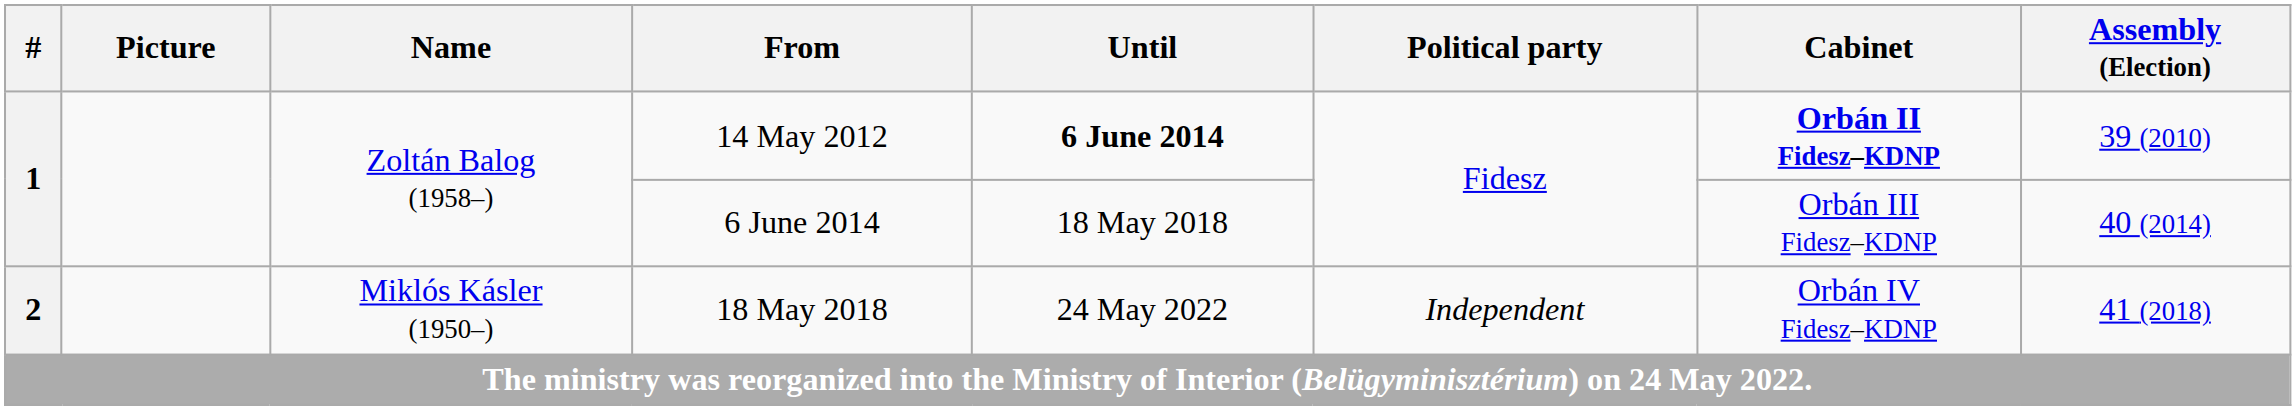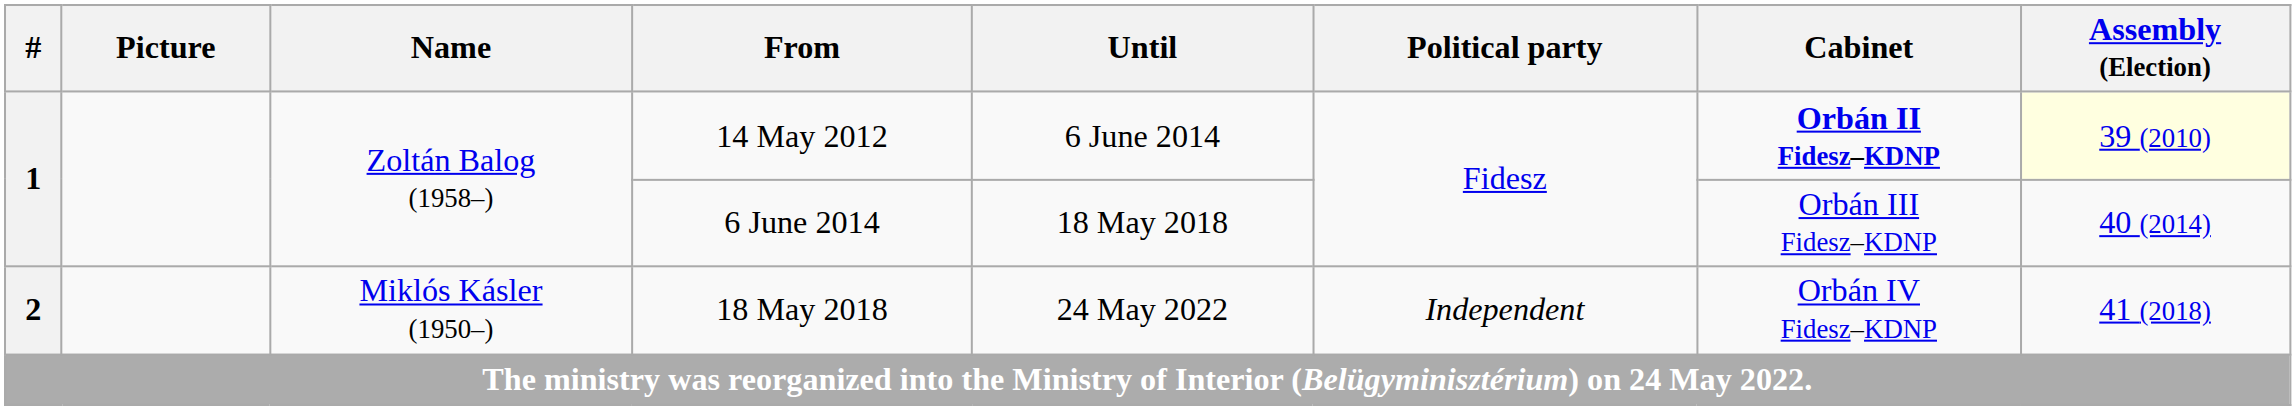(1142, 135) bold -> (1142, 135) normal
(2155, 135) no background -> (2155, 135) lightyellow background
